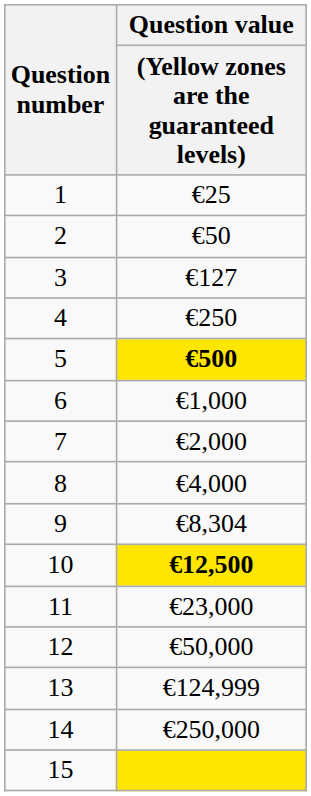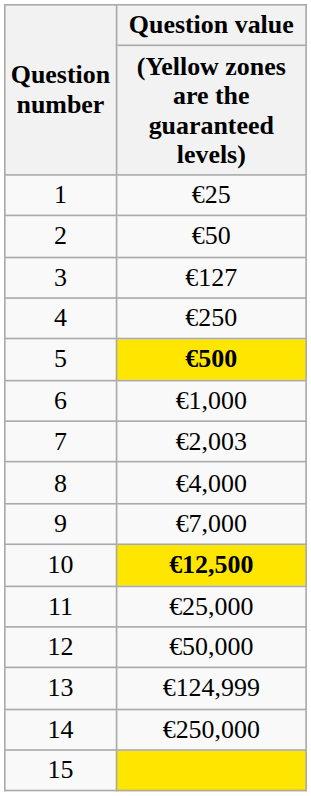(211, 441) €2,000 -> (211, 441) €2,003
(211, 523) €8,304 -> (211, 523) €7,000
(211, 605) €23,000 -> (211, 605) €25,000
